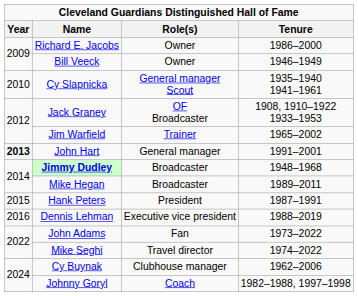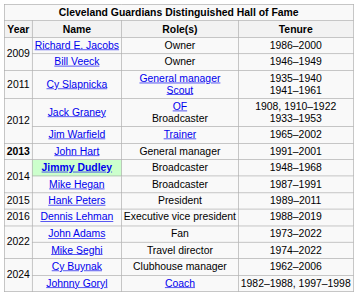(18, 84) 2010 -> (18, 84) 2011
(296, 184) 1989–2011 -> (296, 184) 1987–1991
(296, 201) 1987–1991 -> (296, 201) 1989–2011
